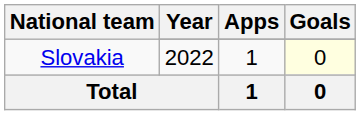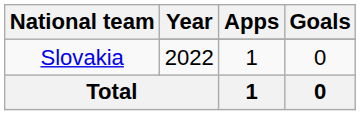(320, 57) lightyellow background -> (320, 57) no background
